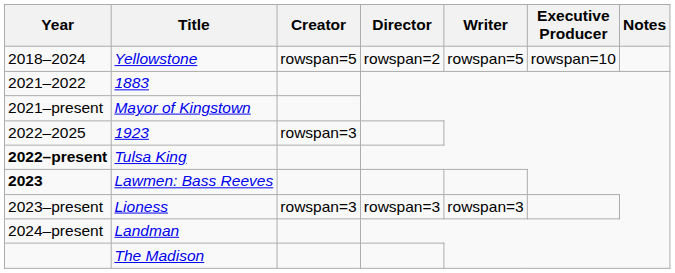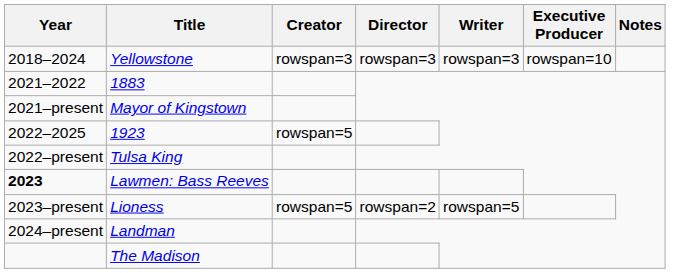(319, 58) rowspan=5 -> (314, 58) rowspan=3
(402, 58) rowspan=2 -> (398, 58) rowspan=3
(486, 58) rowspan=5 -> (481, 58) rowspan=3
(319, 132) rowspan=3 -> (314, 132) rowspan=5
(58, 157) bold -> (56, 157) normal
(319, 206) rowspan=3 -> (314, 206) rowspan=5
(402, 206) rowspan=3 -> (398, 206) rowspan=2
(486, 206) rowspan=3 -> (481, 206) rowspan=5
